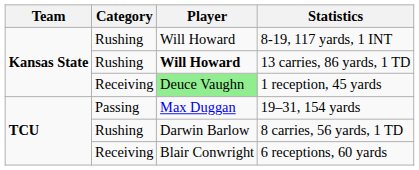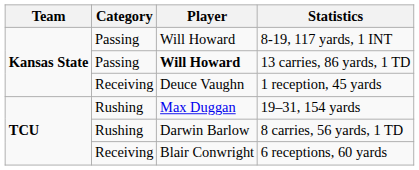(119, 39) Rushing -> (117, 39) Passing
(119, 61) Rushing -> (117, 61) Passing
(202, 84) lightgreen background -> (202, 84) no background
(117, 107) Passing -> (119, 107) Rushing
